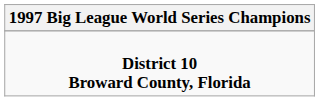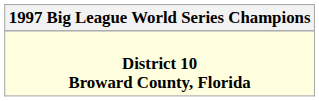(160, 72) no background -> (160, 72) lightyellow background
